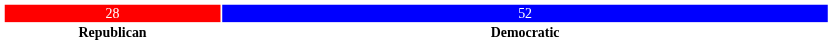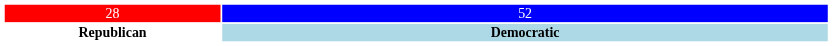(525, 32) no background -> (525, 32) lightblue background
